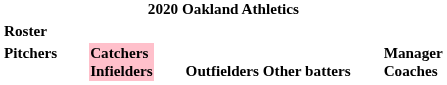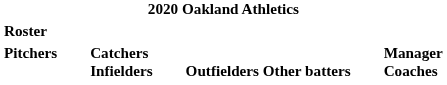(121, 62) pink background -> (121, 62) no background
